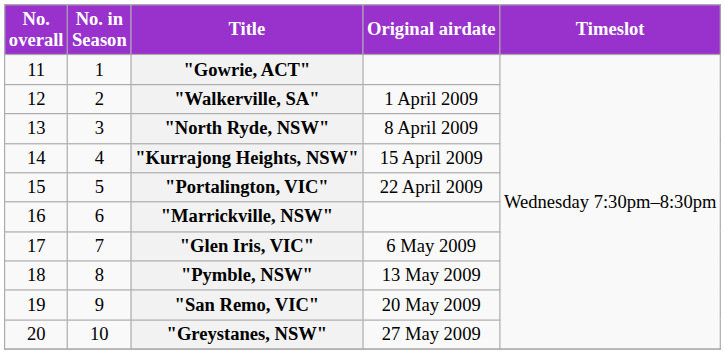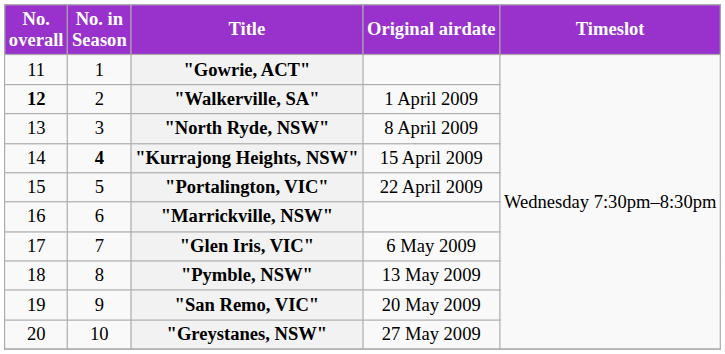(36, 98) normal -> (36, 98) bold
(99, 157) normal -> (99, 157) bold
